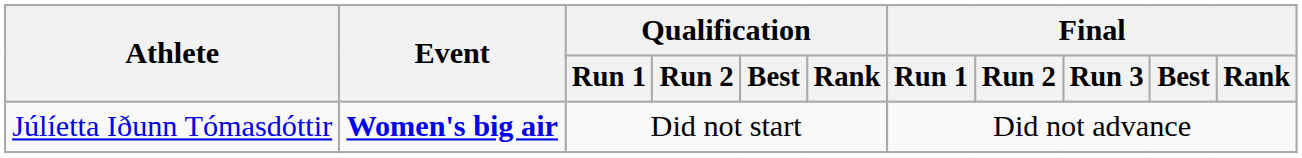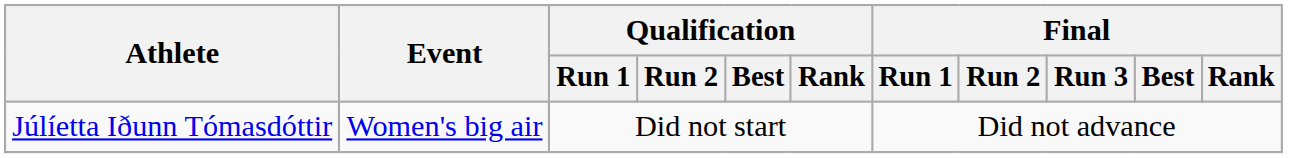(452, 126) bold -> (444, 126) normal
